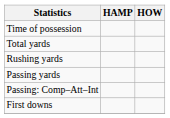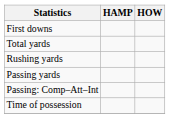rows swapped: (29, 105) <-> (44, 28)
